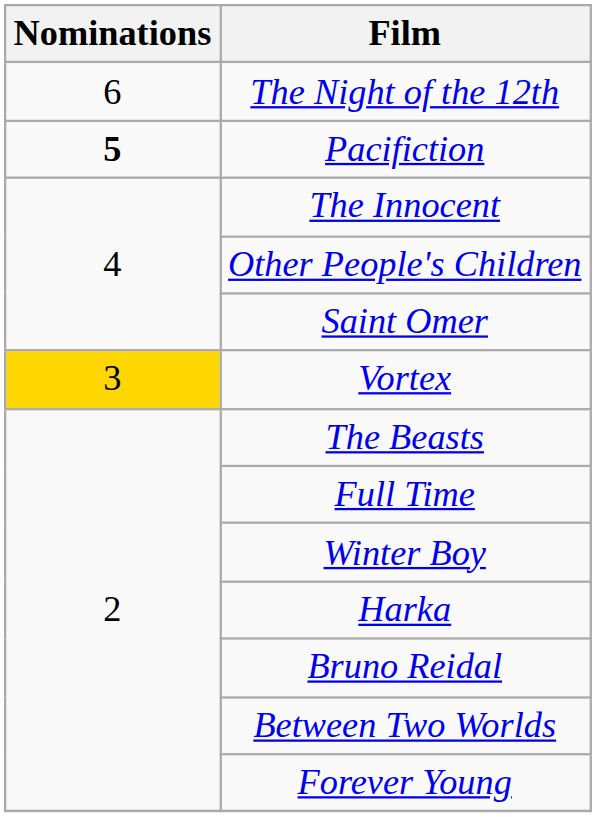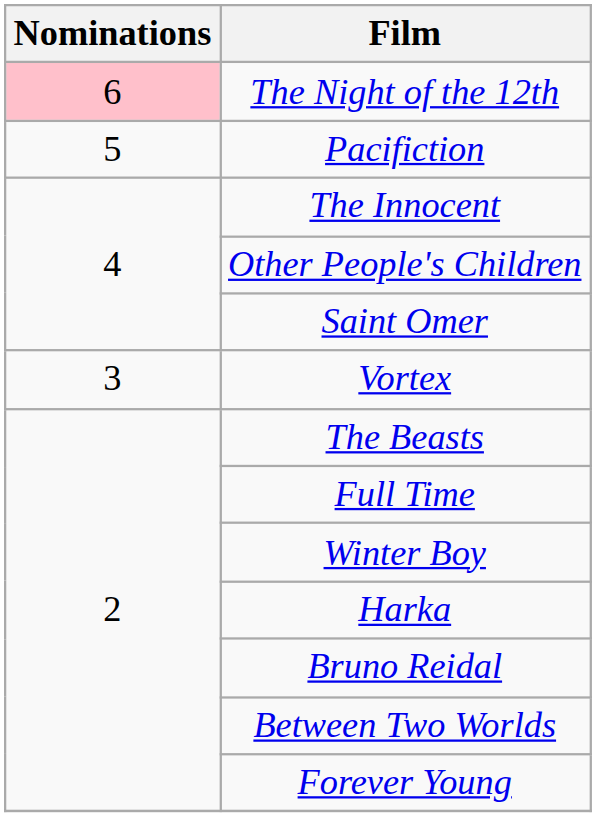(112, 90) no background -> (112, 90) pink background
(112, 148) bold -> (112, 148) normal
(112, 378) gold background -> (112, 378) no background
